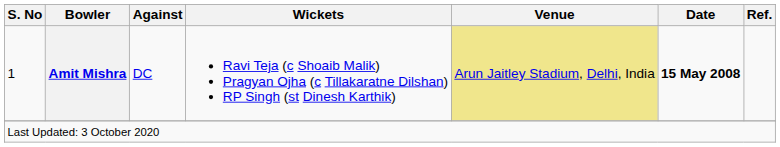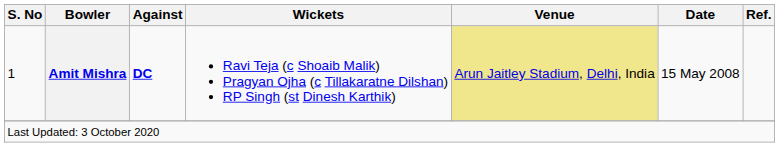(143, 73) normal -> (143, 73) bold
(701, 73) bold -> (700, 73) normal
